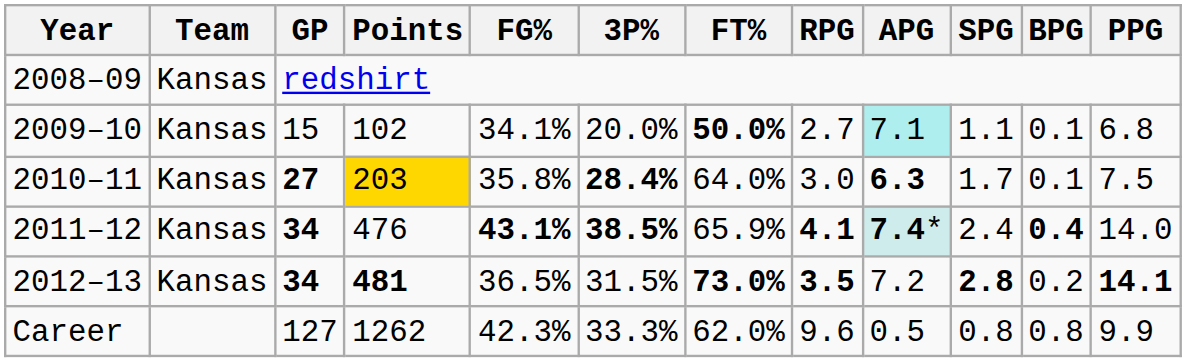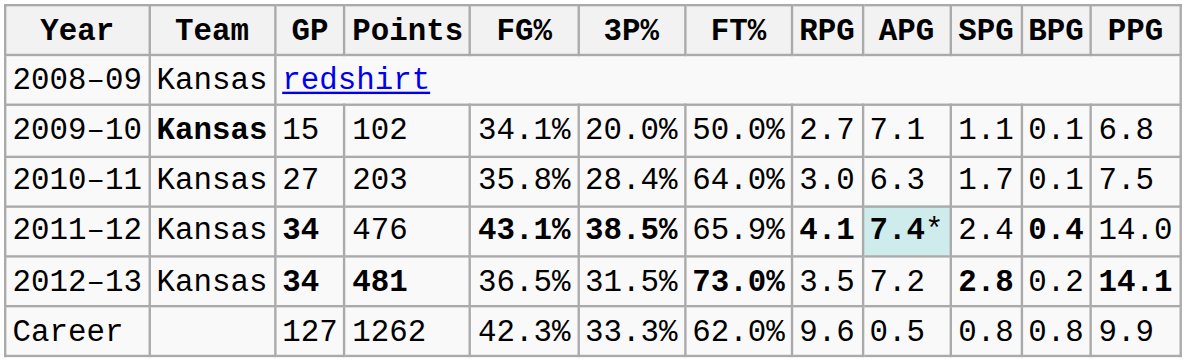(212, 131) normal -> (212, 131) bold
(738, 131) bold -> (738, 131) normal
(897, 131) paleturquoise background -> (897, 131) no background
(301, 181) bold -> (301, 181) normal
(380, 181) gold background -> (380, 181) no background
(631, 181) bold -> (631, 181) normal
(897, 181) bold -> (897, 181) normal
(827, 281) bold -> (827, 281) normal
